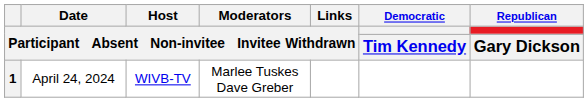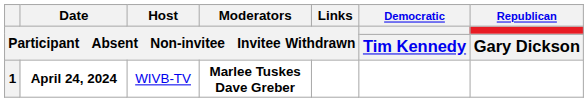(73, 79) normal -> (74, 79) bold
(255, 79) normal -> (255, 79) bold
